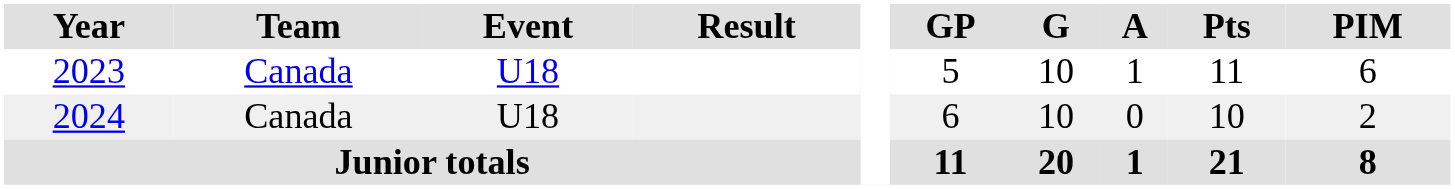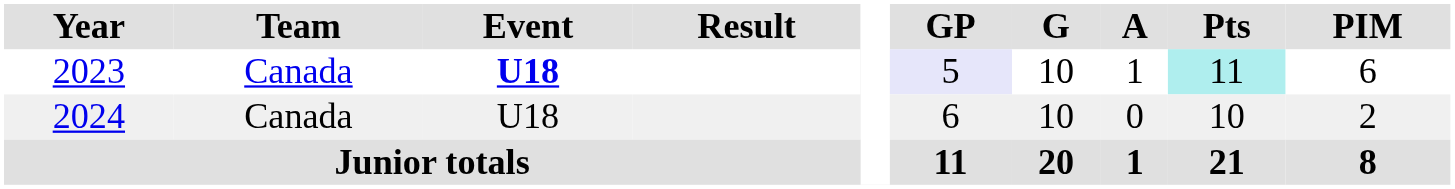(528, 71) normal -> (528, 71) bold
(951, 71) no background -> (951, 71) lavender background
(1227, 71) no background -> (1227, 71) paleturquoise background
